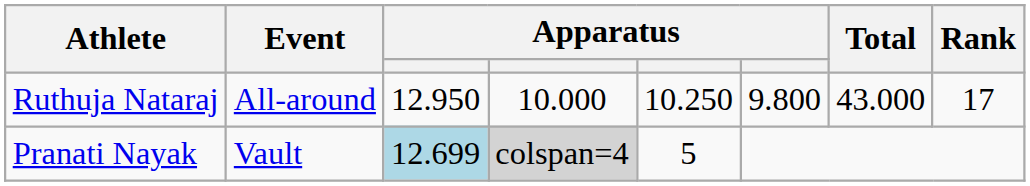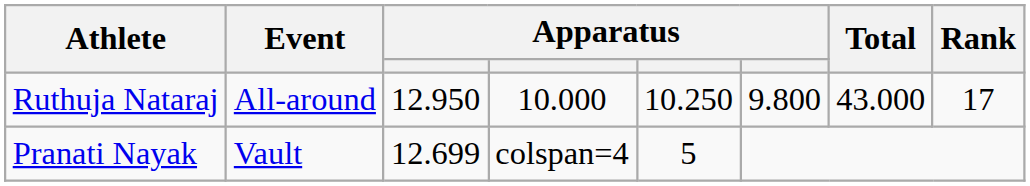(436, 153) lightblue background -> (436, 153) no background
(562, 153) lightgrey background -> (562, 153) no background
